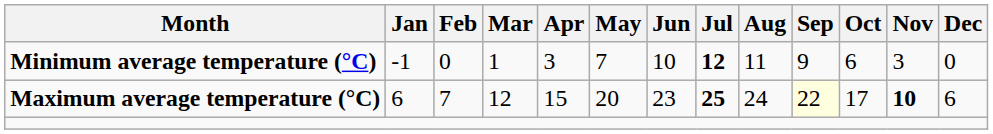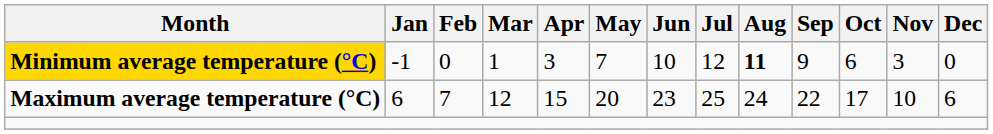(193, 60) no background -> (193, 60) gold background
(713, 60) bold -> (713, 60) normal
(755, 60) normal -> (755, 60) bold
(713, 98) bold -> (713, 98) normal
(809, 98) lightyellow background -> (809, 98) no background
(904, 98) bold -> (904, 98) normal
